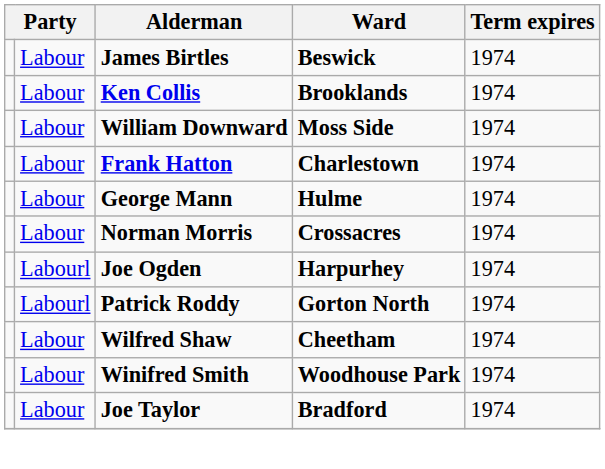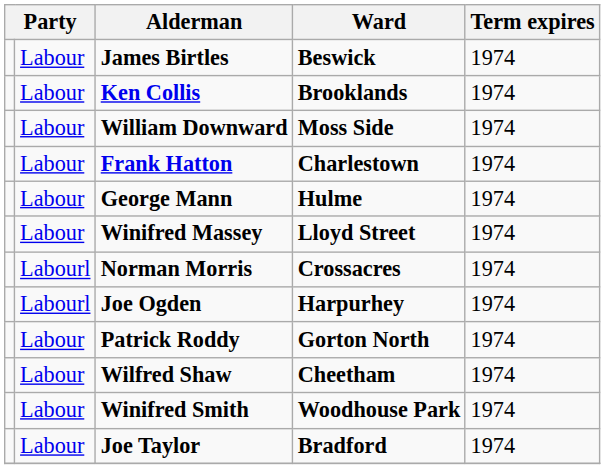+ row: (182, 233)
(52, 233) Labour -> (55, 269) Labourl
(55, 304) Labourl -> (52, 339) Labour
